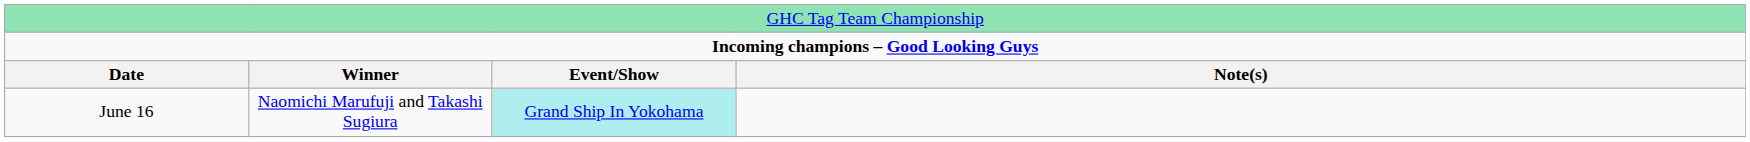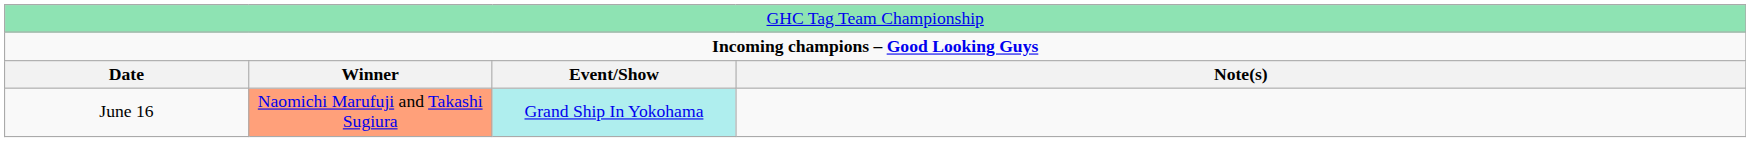(370, 112) no background -> (370, 112) lightsalmon background
